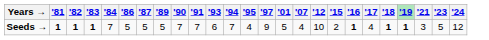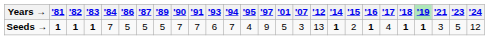+ column: (336, 12)
(301, 27) 4 -> (301, 27) 3
(319, 27) 10 -> (319, 27) 13
